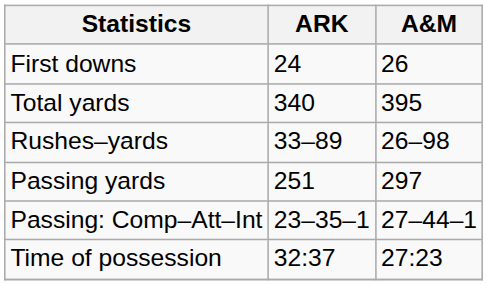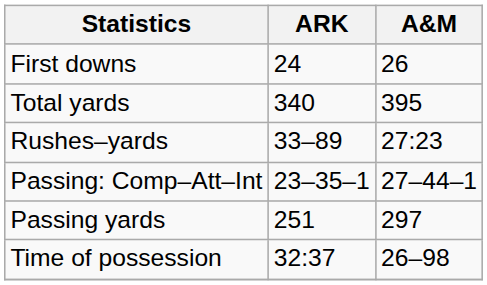(415, 141) 26–98 -> (412, 141) 27:23
rows swapped: (88, 180) <-> (136, 220)
(412, 259) 27:23 -> (415, 259) 26–98
